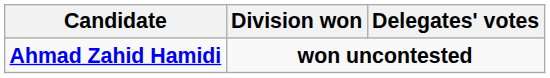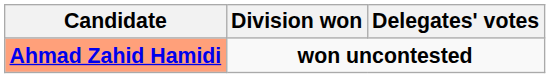(115, 55) no background -> (115, 55) lightsalmon background
